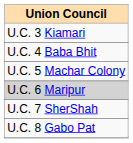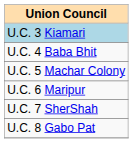(46, 33) no background -> (46, 33) lightblue background
(46, 90) lightgrey background -> (46, 90) no background
